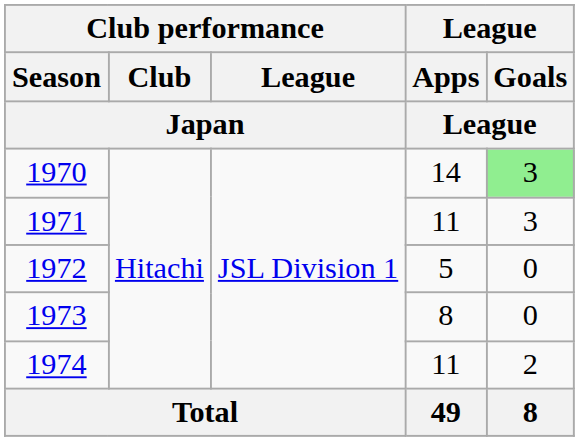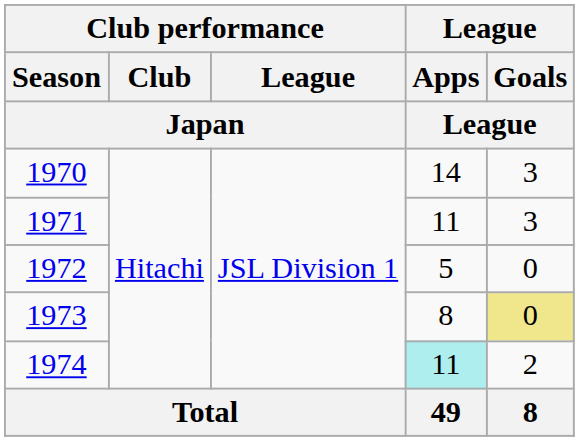(530, 172) lightgreen background -> (530, 172) no background
(530, 316) no background -> (530, 316) khaki background
(446, 364) no background -> (446, 364) paleturquoise background
